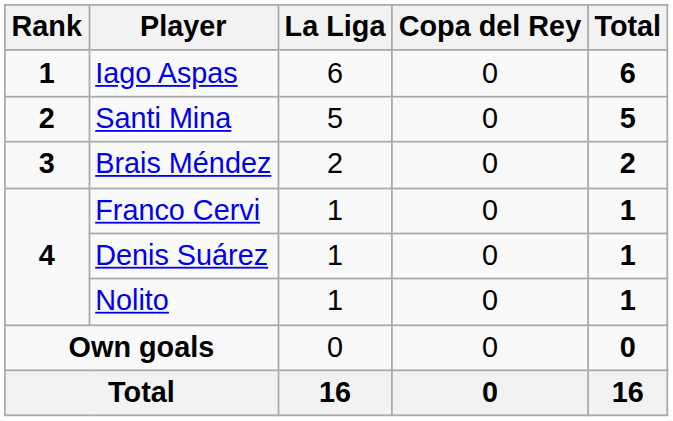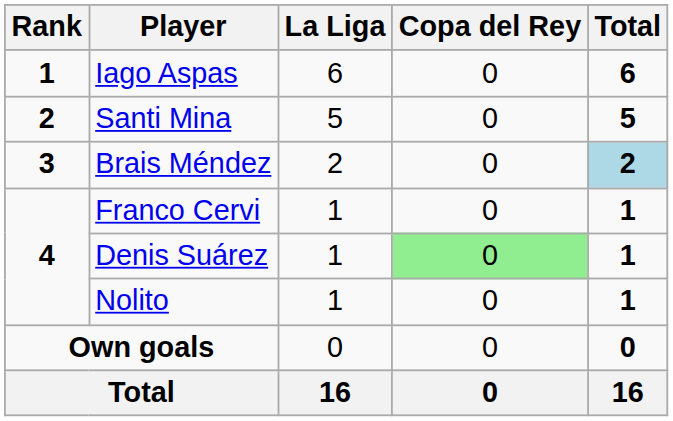(628, 164) no background -> (628, 164) lightblue background
(490, 255) no background -> (490, 255) lightgreen background
